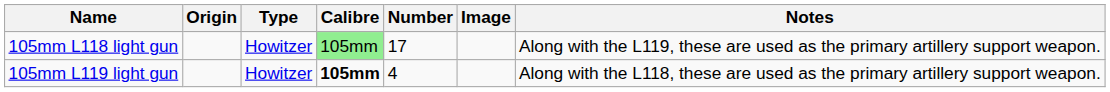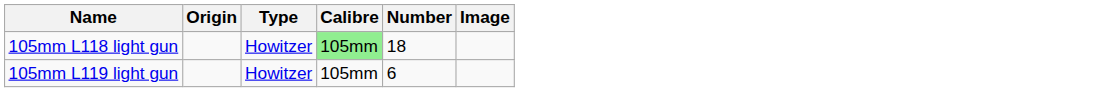- column: (810, 18)
(397, 45) 17 -> (396, 45) 18
(350, 73) bold -> (349, 73) normal
(393, 73) 4 -> (392, 73) 6
